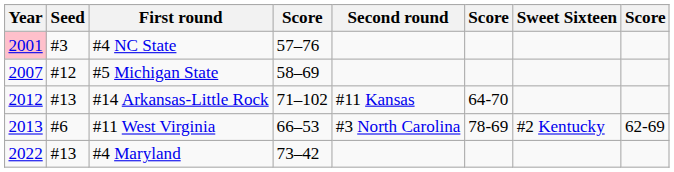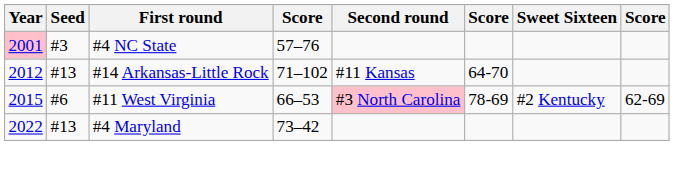- row: (156, 72)
(26, 126) 2013 -> (26, 99) 2015
(398, 126) no background -> (398, 99) pink background
